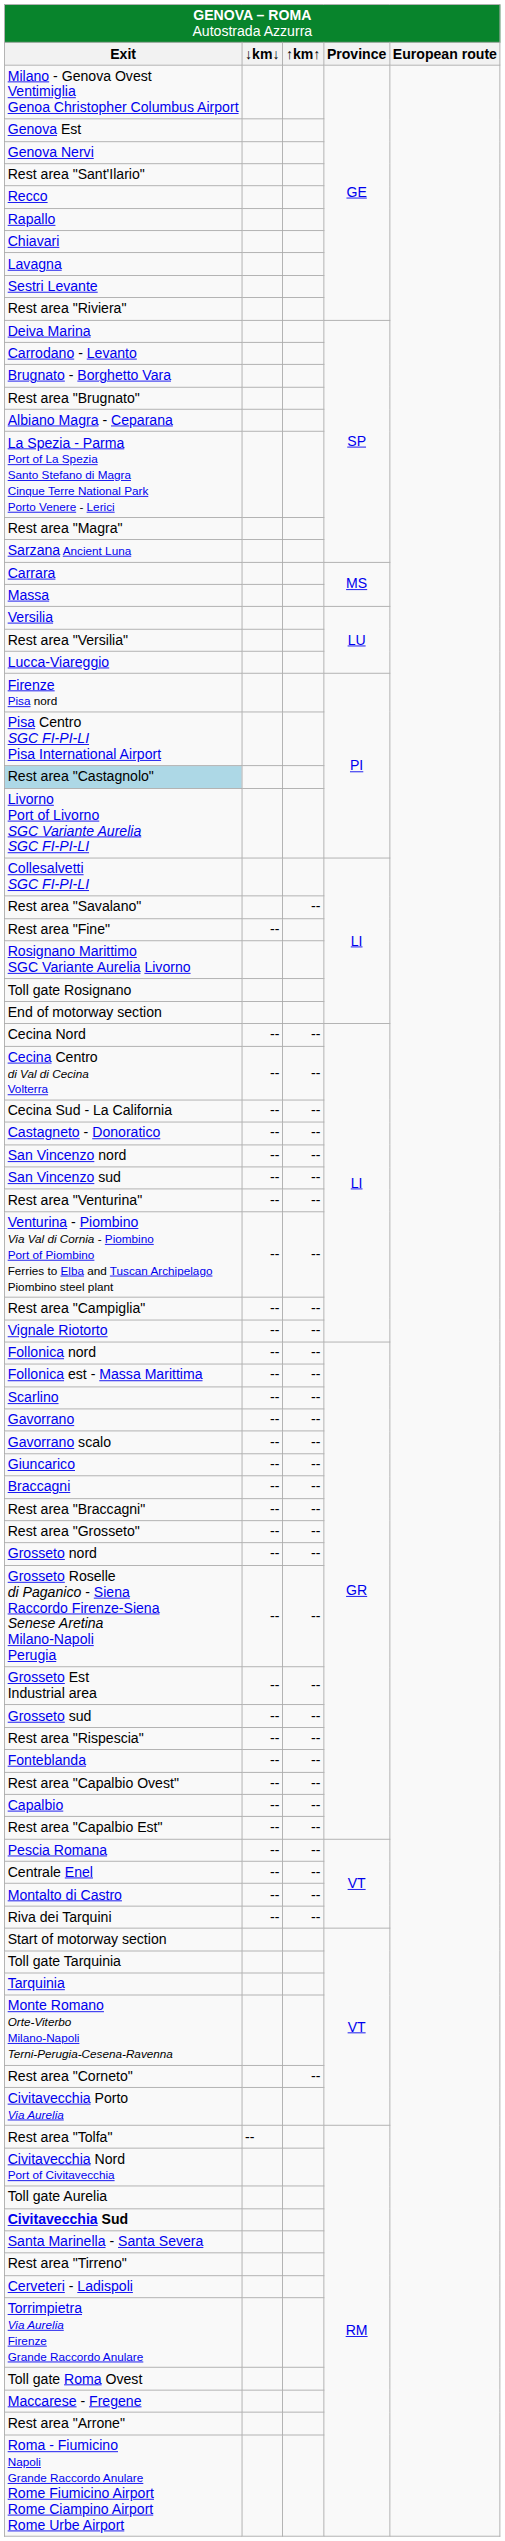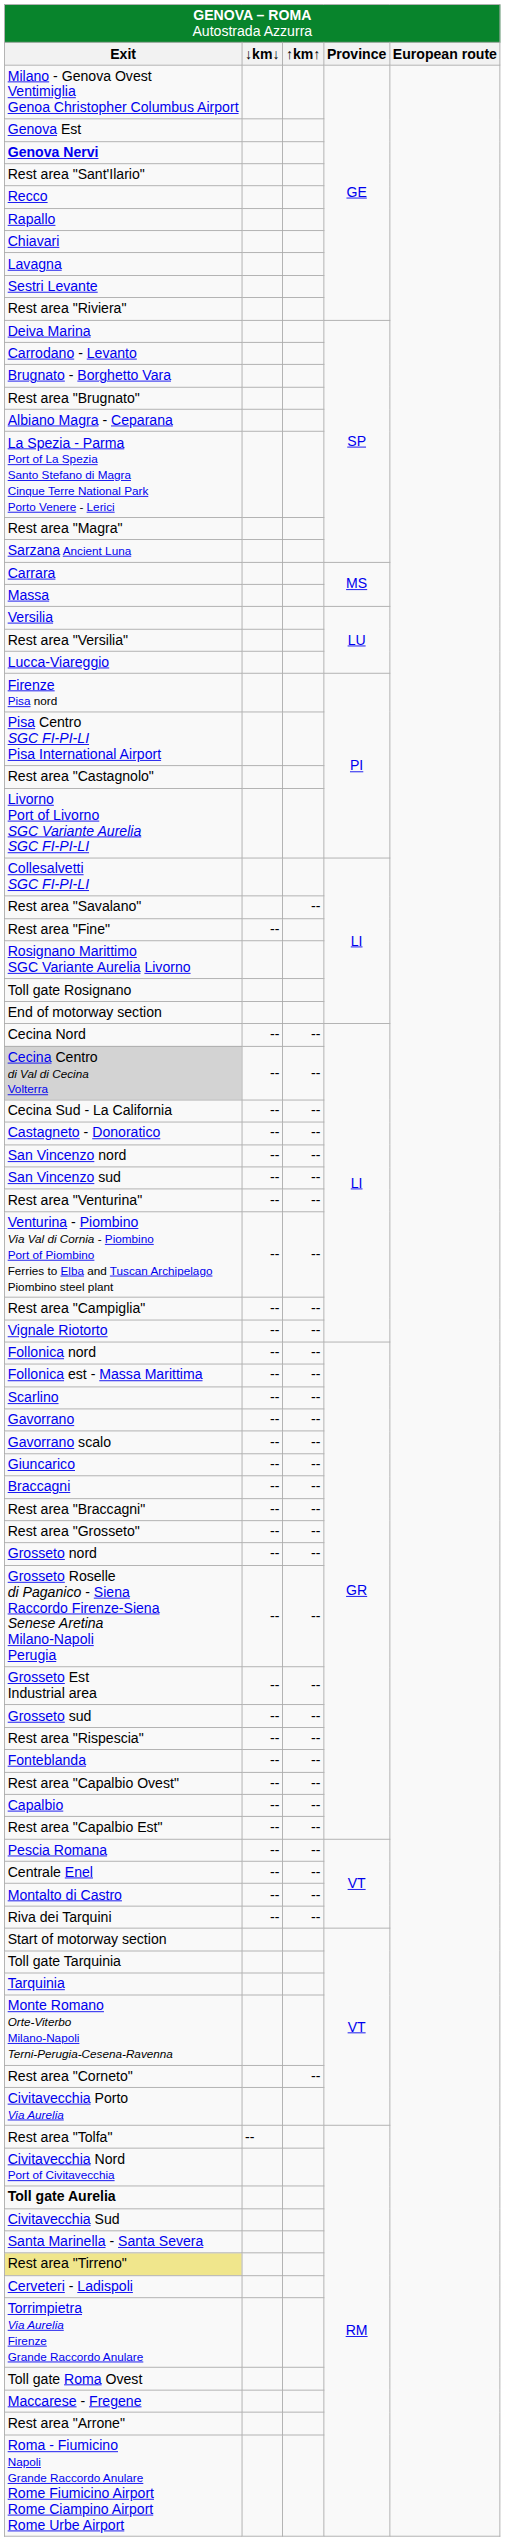(51, 152) normal -> (53, 152) bold
(81, 776) lightblue background -> (81, 776) no background
(53, 1072) no background -> (53, 1072) lightgrey background
(57, 2197) normal -> (62, 2197) bold
(68, 2219) bold -> (64, 2219) normal
(67, 2264) no background -> (67, 2264) khaki background
